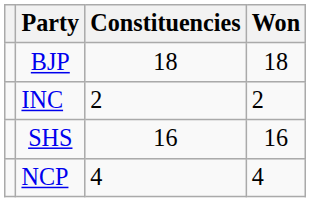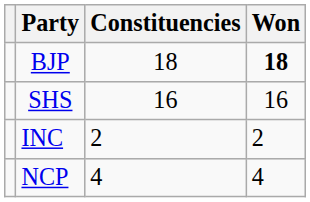(276, 61) normal -> (276, 61) bold
rows swapped: (50, 138) <-> (42, 100)
